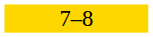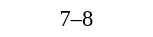(76, 18) gold background -> (76, 18) no background
